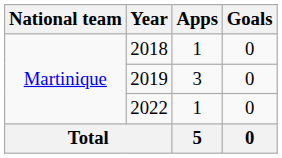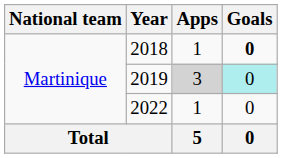(250, 49) normal -> (250, 49) bold
(197, 78) no background -> (197, 78) lightgrey background
(250, 78) no background -> (250, 78) paleturquoise background
